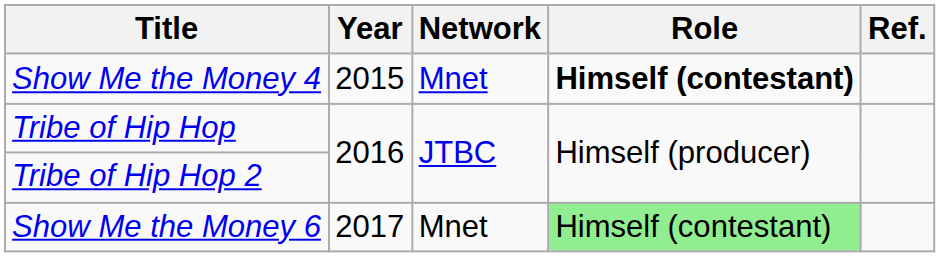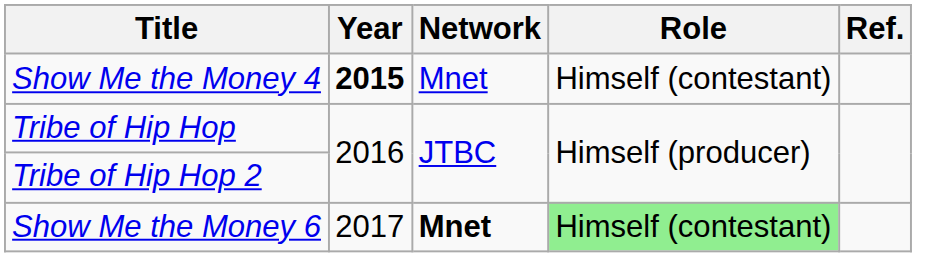(370, 78) normal -> (370, 78) bold
(705, 78) bold -> (693, 78) normal
(453, 226) normal -> (455, 226) bold
